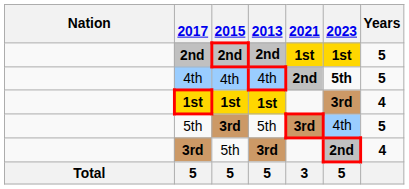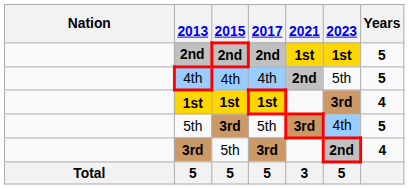columns swapped: (267, 32) <-> (193, 32)
(342, 79) bold -> (342, 79) normal
